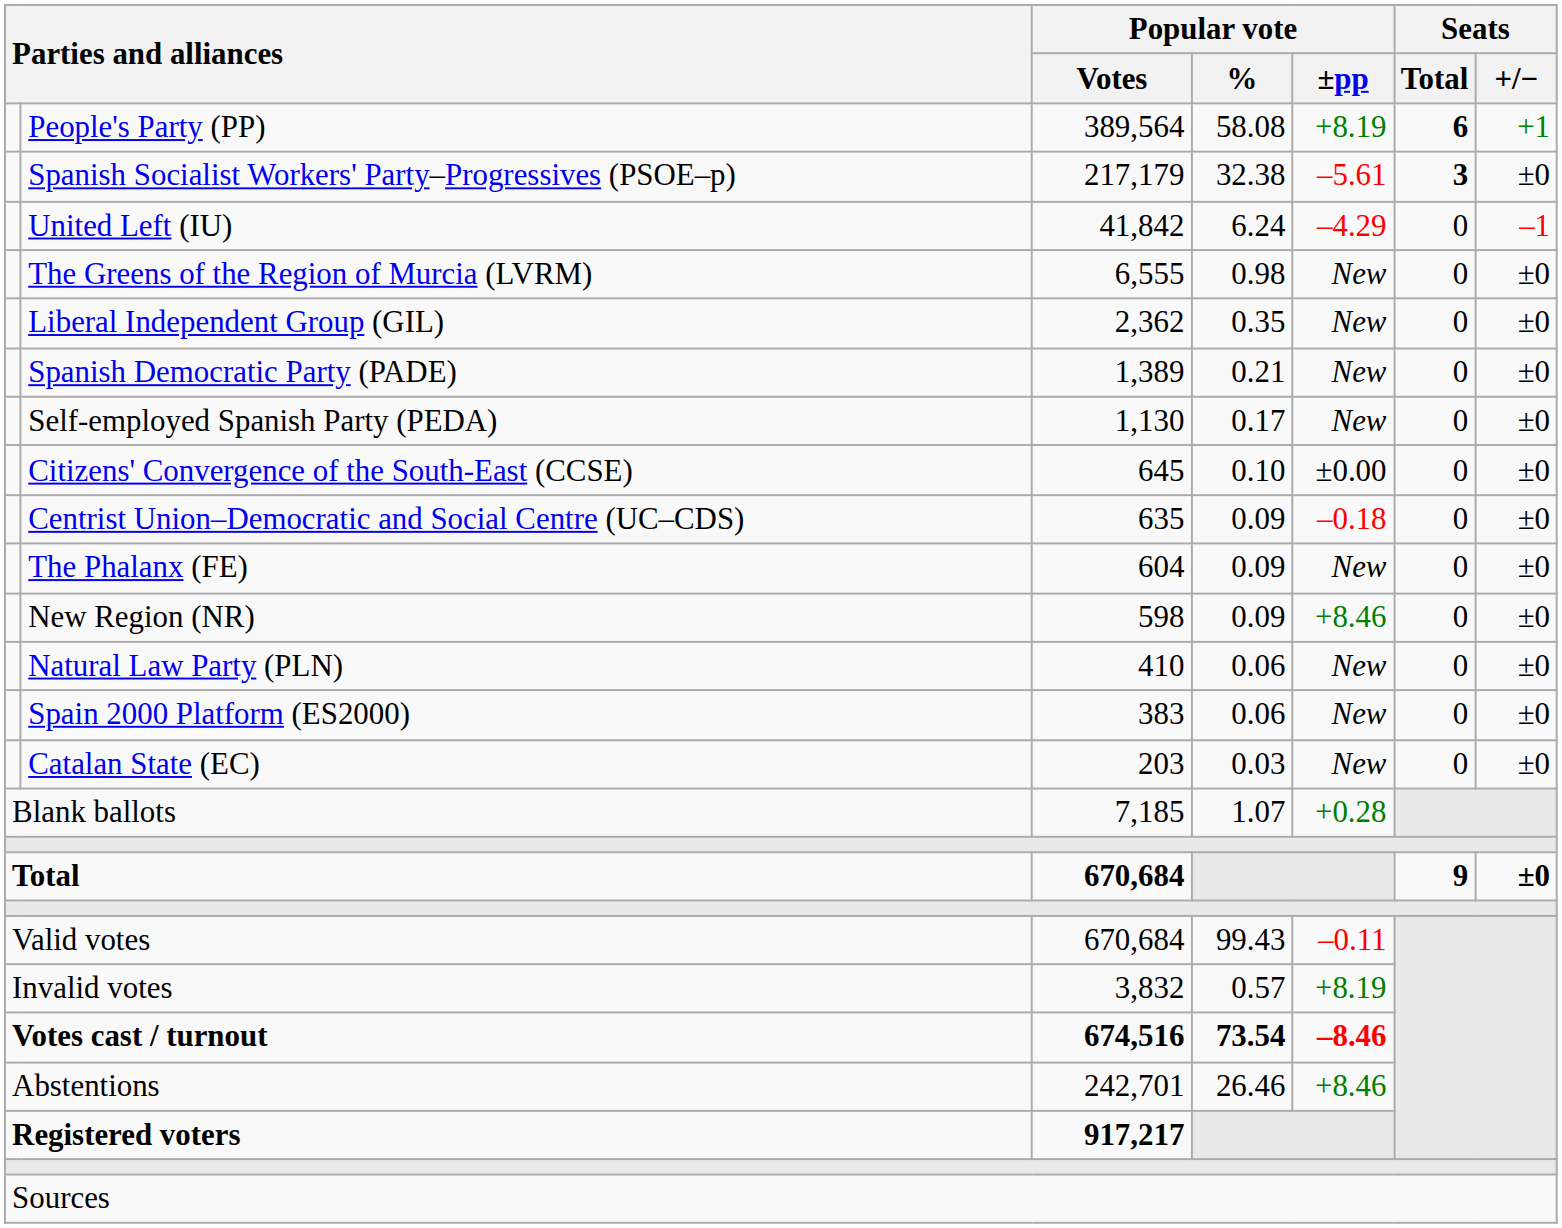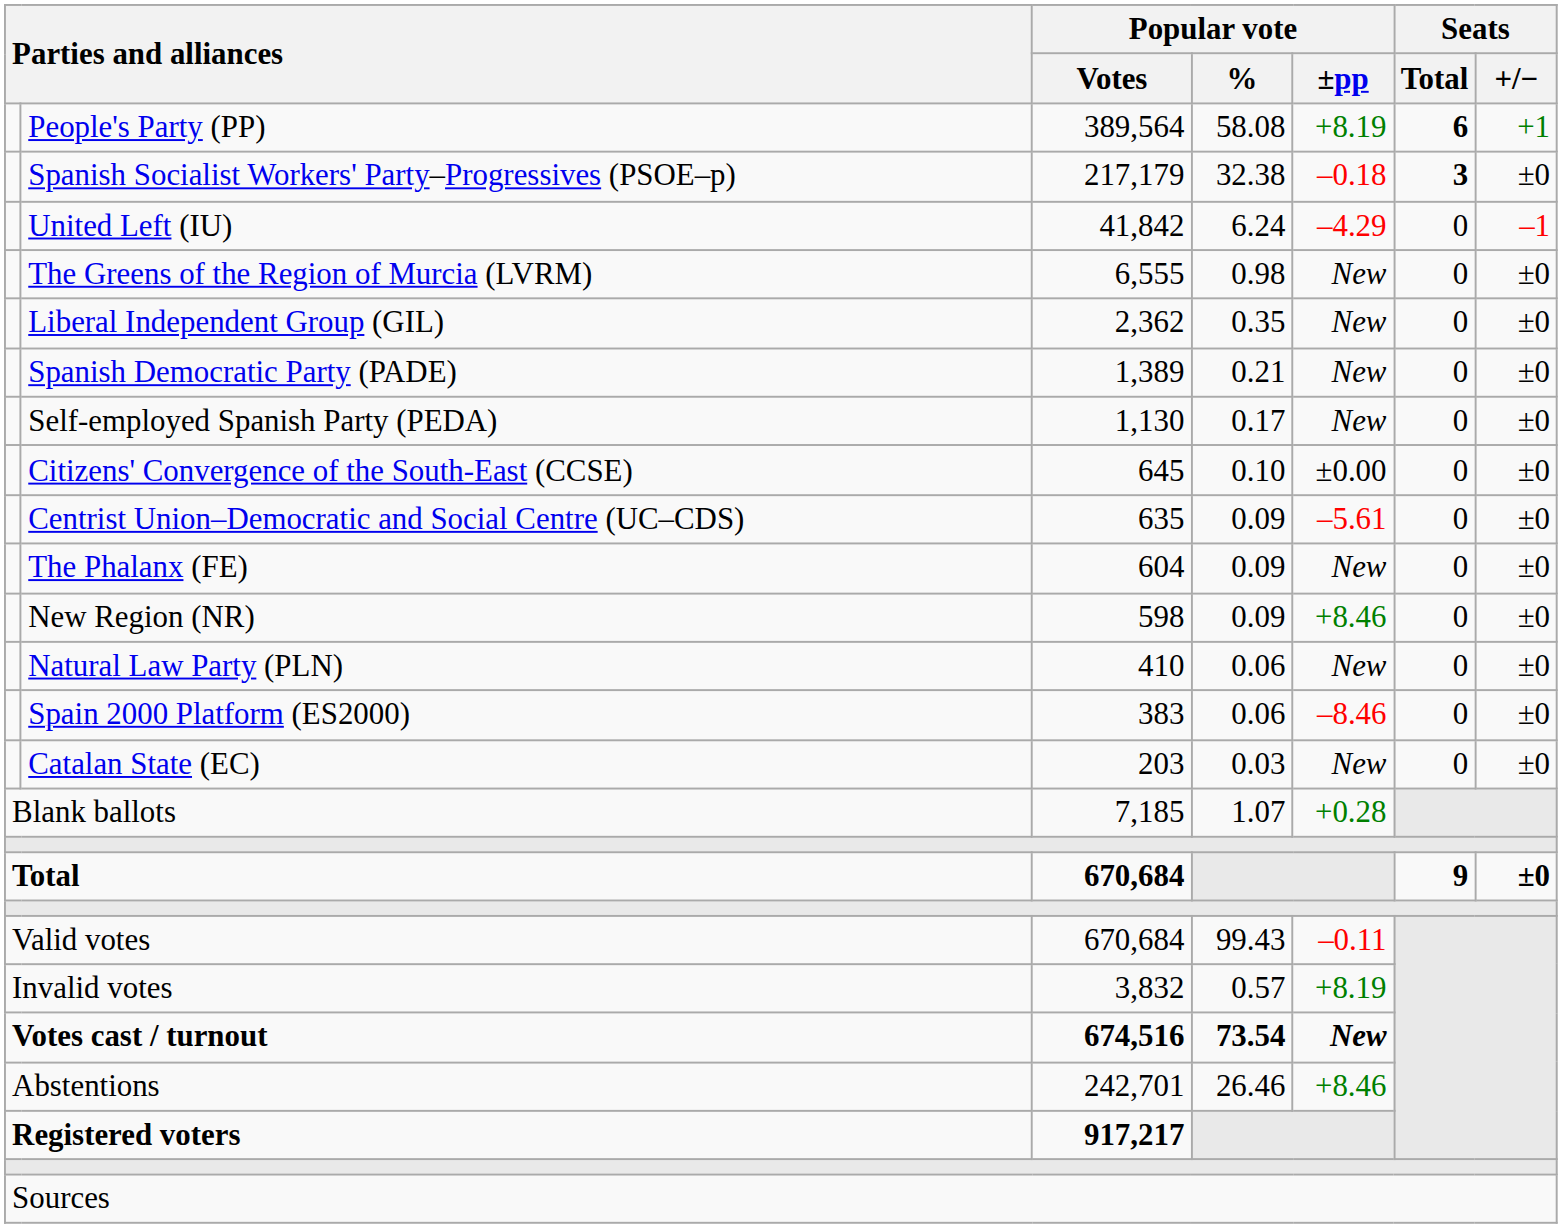(1352, 175) –5.61 -> (1352, 175) –0.18
(1352, 518) –0.18 -> (1352, 518) –5.61
(1359, 714) New -> (1352, 714) –8.46
(1352, 1036) –8.46 -> (1358, 1036) New
